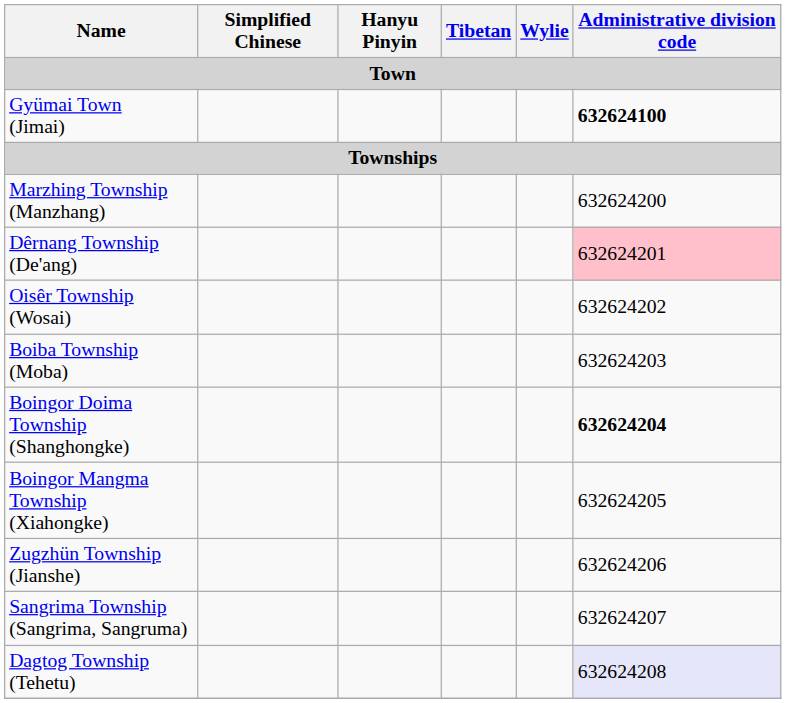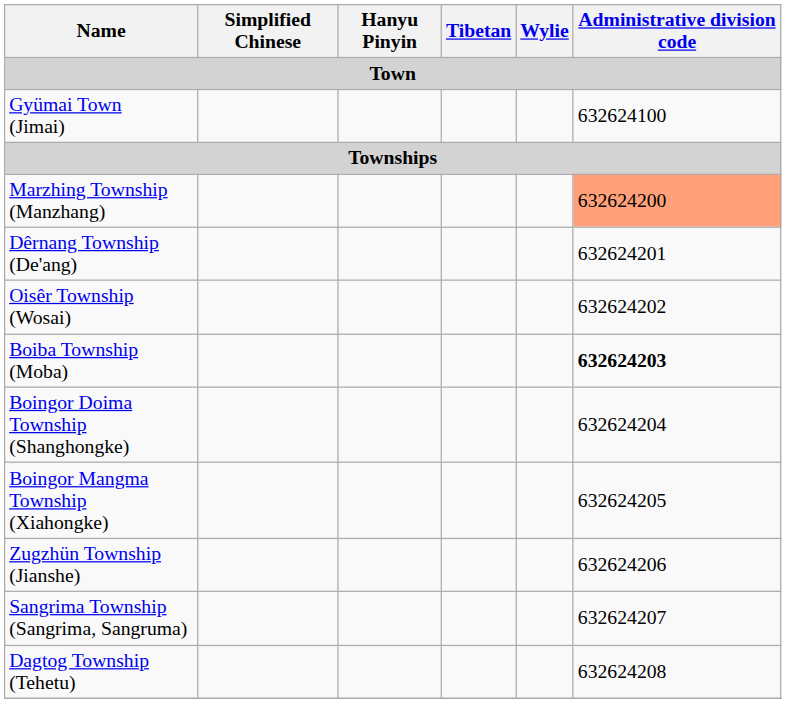(622, 115) bold -> (622, 115) normal
(622, 200) no background -> (622, 200) lightsalmon background
(622, 253) pink background -> (622, 253) no background
(622, 360) normal -> (622, 360) bold
(622, 424) bold -> (622, 424) normal
(622, 671) lavender background -> (622, 671) no background
